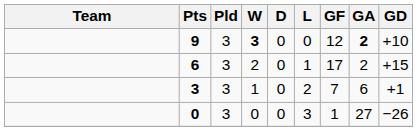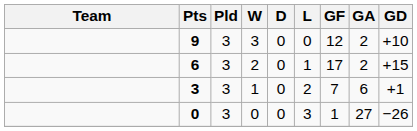(255, 41) bold -> (255, 41) normal
(364, 41) bold -> (364, 41) normal
